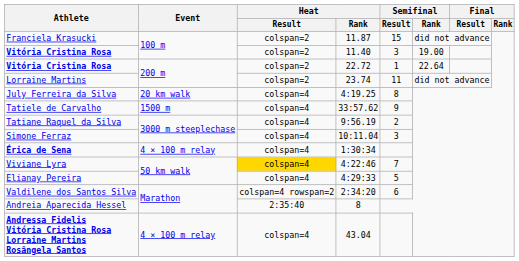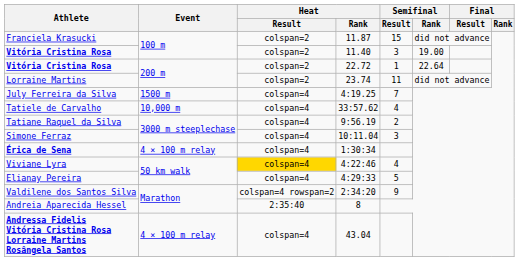(165, 94) 20 km walk -> (155, 94) 1500 m
(396, 94) 8 -> (396, 94) 7
(155, 108) 1500 m -> (160, 108) 10,000 m
(396, 108) 9 -> (396, 108) 4
(396, 164) 7 -> (396, 164) 4
(396, 192) 6 -> (396, 192) 9
